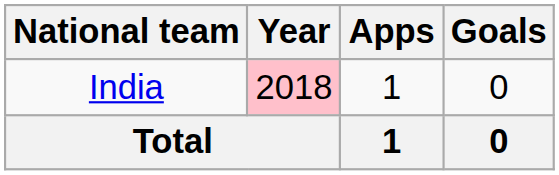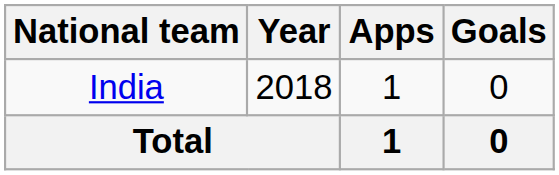(294, 86) pink background -> (294, 86) no background
